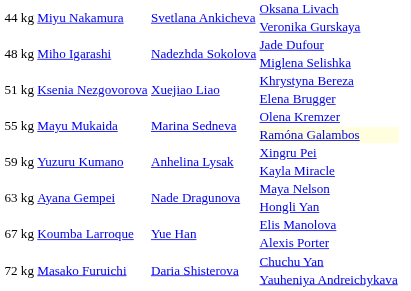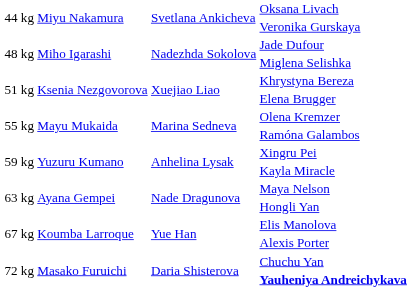(310, 135) lightyellow background -> (310, 135) no background
(329, 279) normal -> (333, 279) bold
